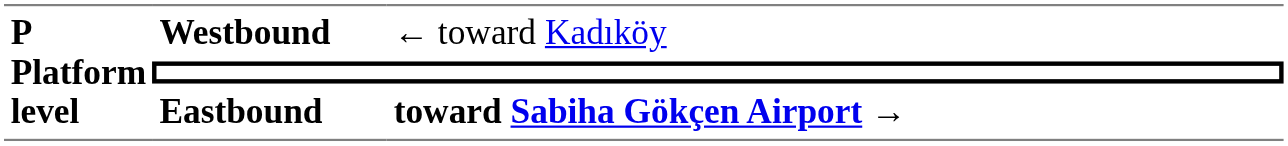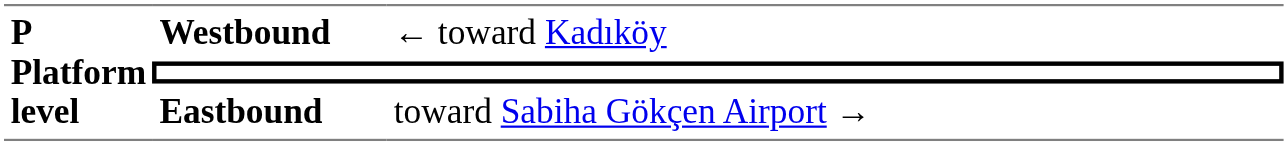(650, 110) bold -> (632, 110) normal
